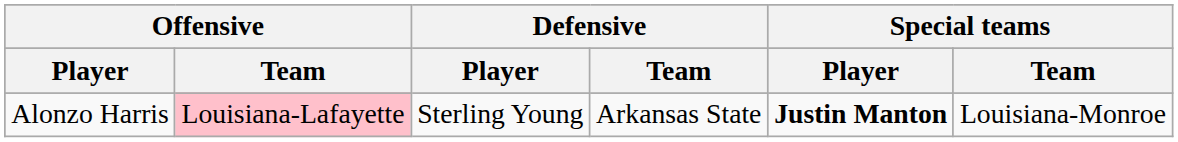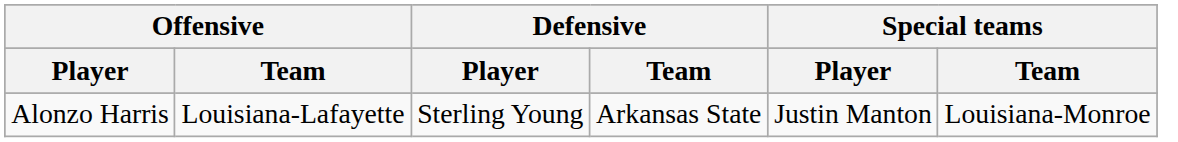(293, 114) pink background -> (293, 114) no background
(861, 114) bold -> (853, 114) normal
